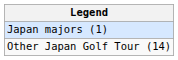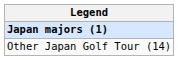(57, 30) normal -> (57, 30) bold
